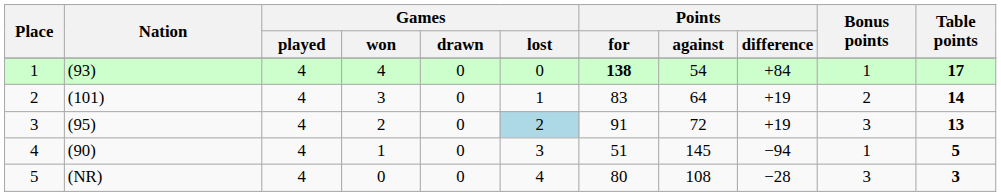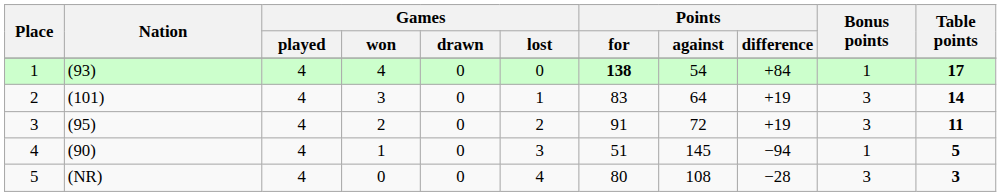(867, 97) 2 -> (867, 97) 3
(540, 124) lightblue background -> (540, 124) no background
(956, 124) 13 -> (956, 124) 11
